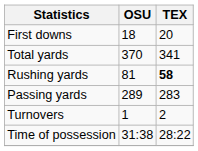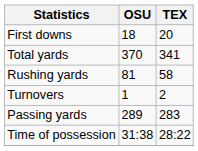(166, 75) bold -> (166, 75) normal
rows swapped: (47, 95) <-> (36, 115)
